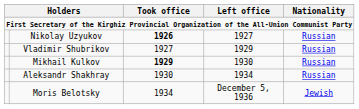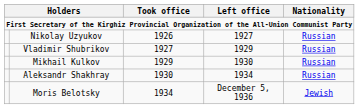(164, 37) bold -> (164, 37) normal
(164, 62) bold -> (164, 62) normal
